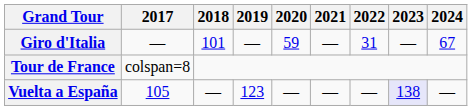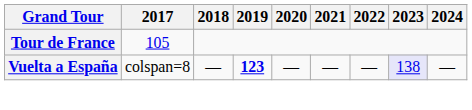- row: (63, 42)
(158, 67) colspan=8 -> (158, 42) 105
(158, 92) 105 -> (158, 67) colspan=8
(252, 92) normal -> (252, 67) bold
